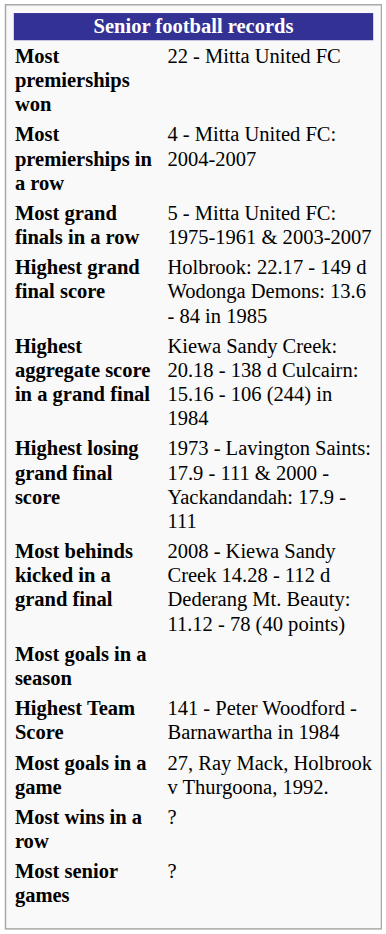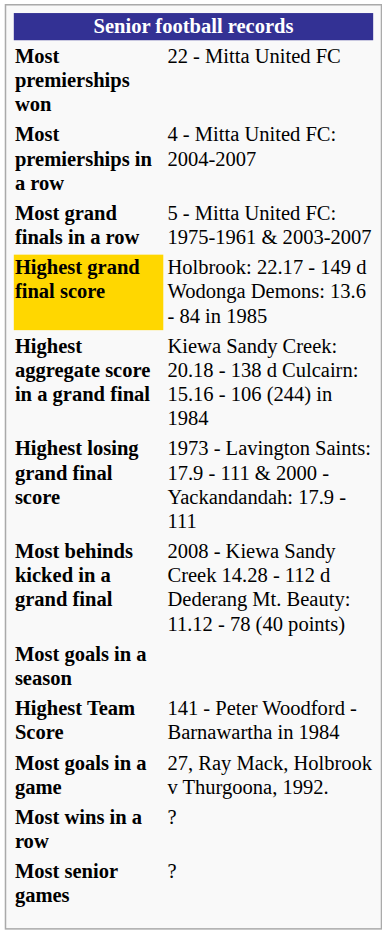(77, 279) no background -> (77, 279) gold background
